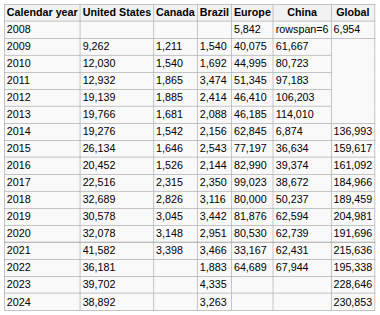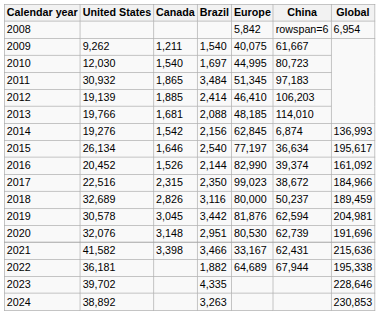(213, 64) 1,692 -> (213, 64) 1,697
(99, 81) 12,932 -> (99, 81) 30,932
(213, 81) 3,474 -> (213, 81) 3,484
(250, 115) 46,185 -> (250, 115) 48,185
(213, 149) 2,543 -> (213, 149) 2,540
(353, 149) 159,617 -> (353, 149) 195,617
(99, 234) 32,078 -> (99, 234) 32,076
(213, 268) 1,883 -> (213, 268) 1,882
